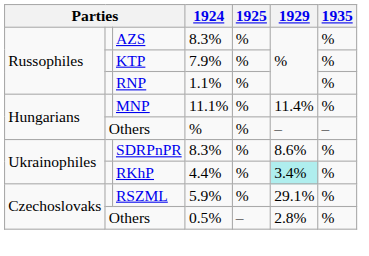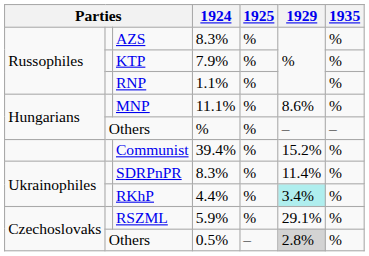(294, 106) 11.4% -> (298, 106) 8.6%
+ row: (152, 151)
(290, 151) 8.6% -> (301, 173) 11.4%
(290, 218) no background -> (298, 240) lightgrey background
